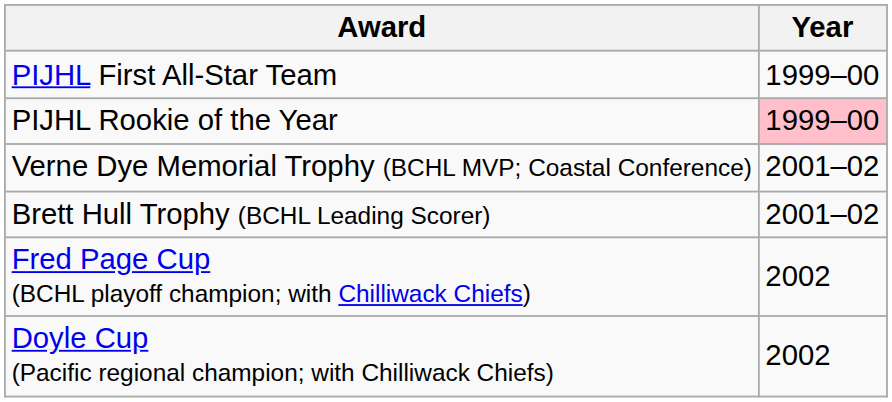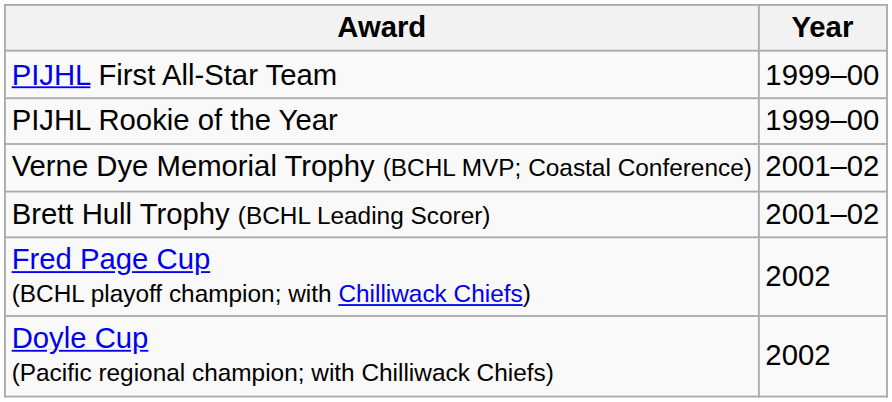(822, 120) pink background -> (822, 120) no background
